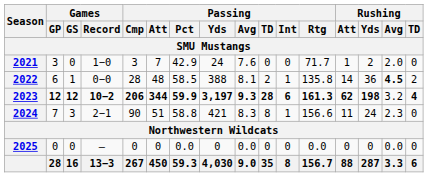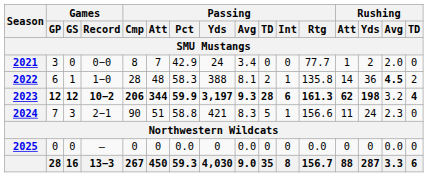(102, 63) 1−0 -> (102, 63) 0−0
(135, 63) 3 -> (135, 63) 8
(247, 63) 7.6 -> (247, 63) 3.4
(317, 63) 71.7 -> (317, 63) 77.7
(102, 80) 0−0 -> (102, 80) 1−0
(185, 80) 58.5 -> (185, 80) 58.3
(267, 113) 8 -> (267, 113) 5
